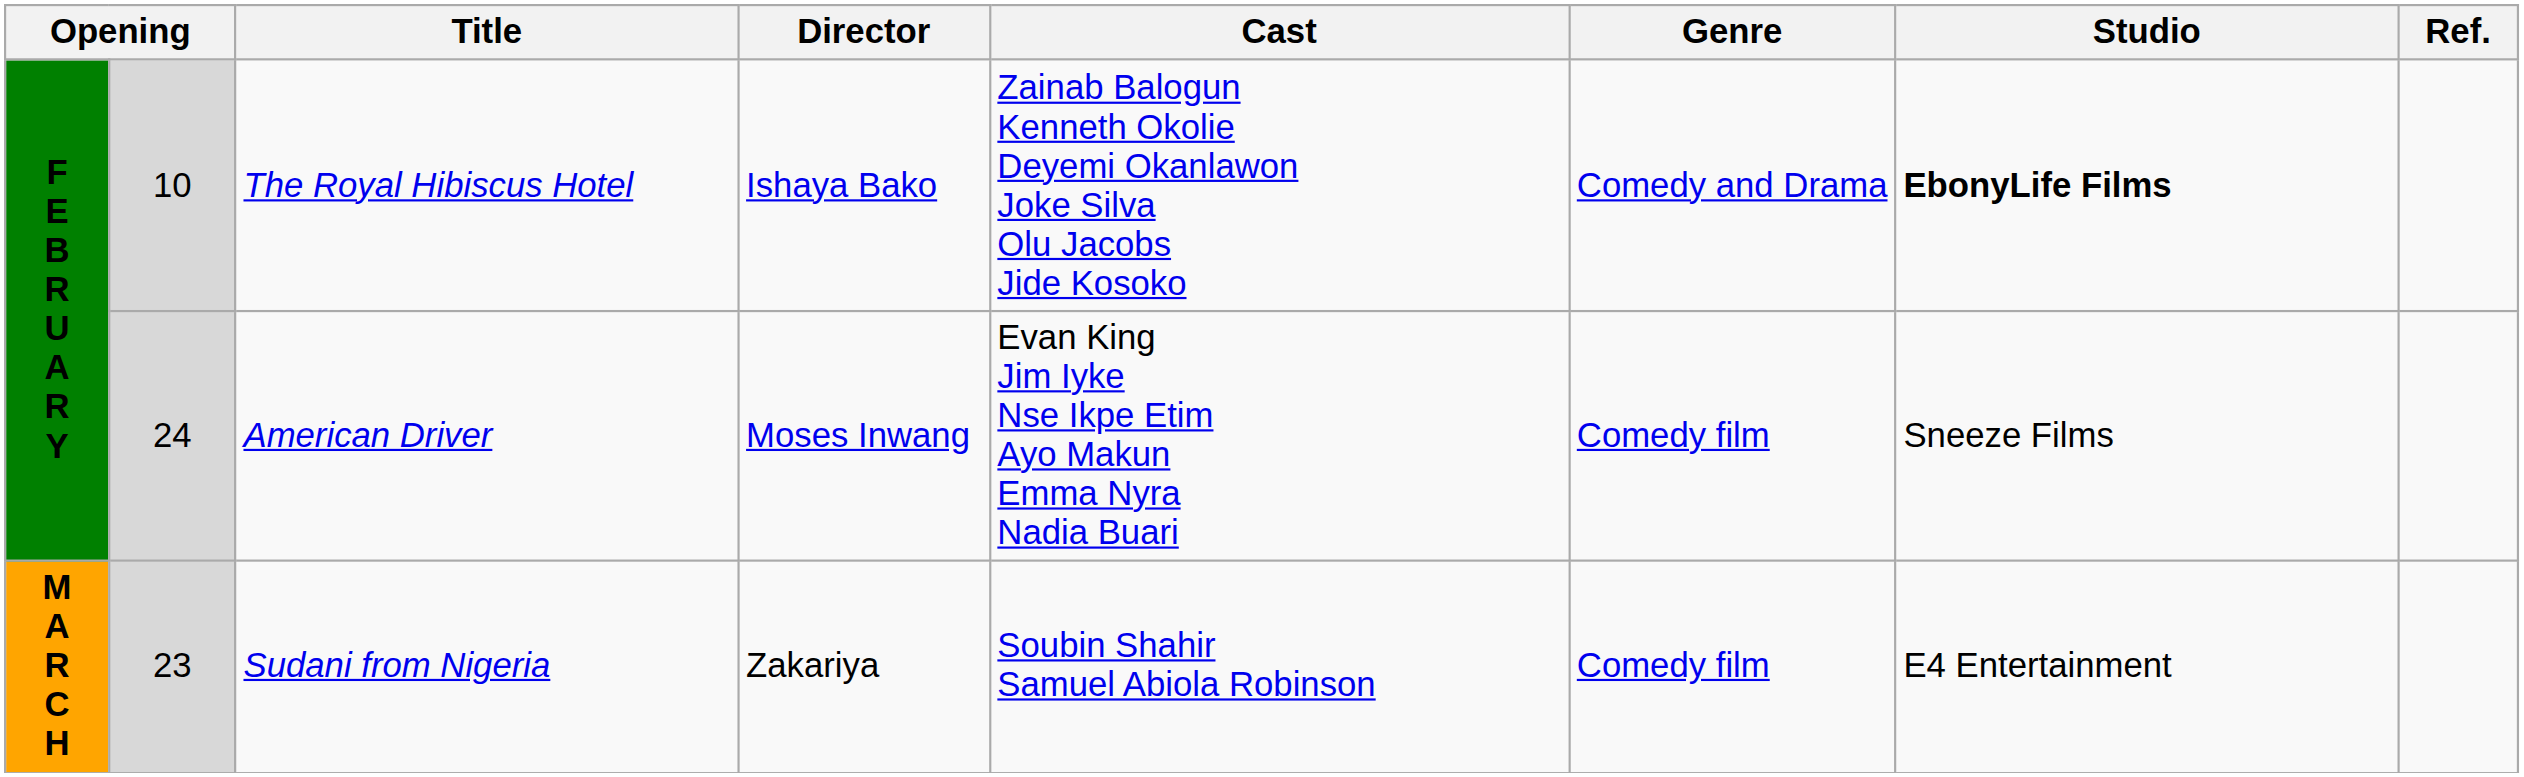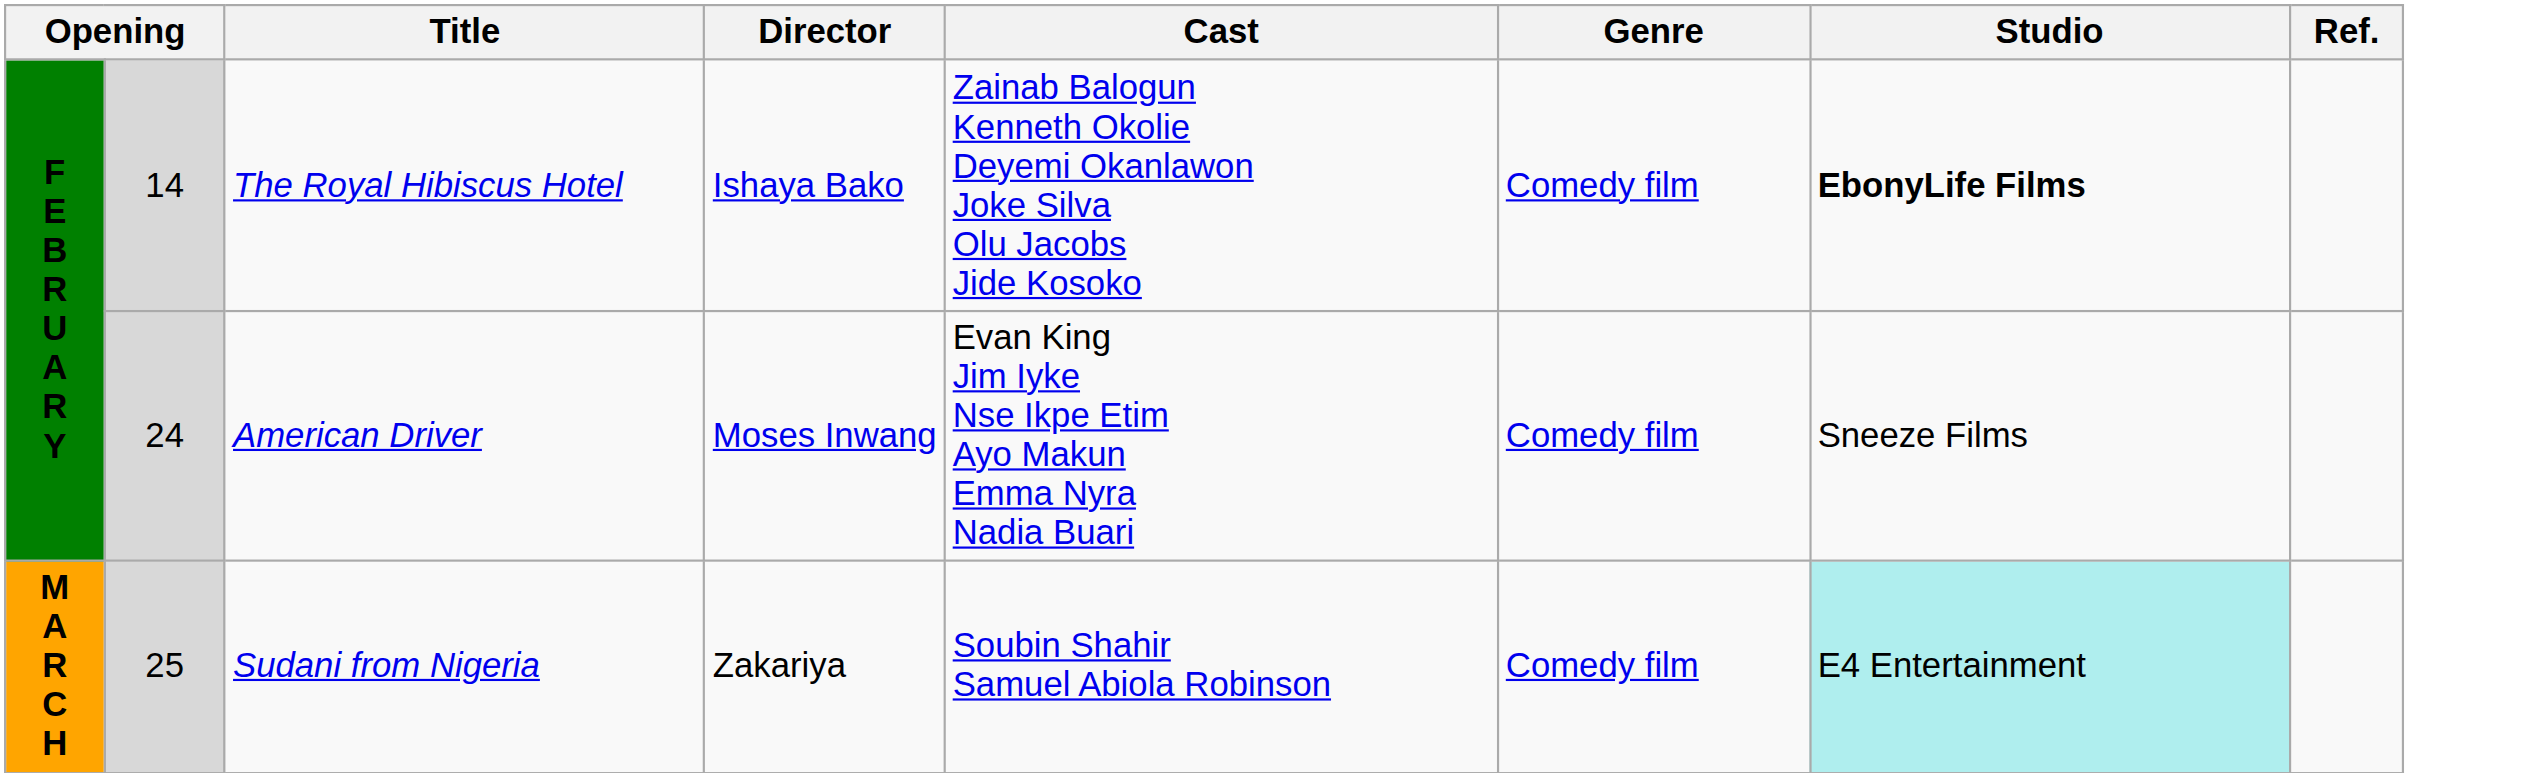(172, 184) 10 -> (165, 184) 14
(1732, 184) Comedy and Drama -> (1602, 184) Comedy film
(172, 665) 23 -> (165, 665) 25
(2038, 665) no background -> (1952, 665) paleturquoise background
